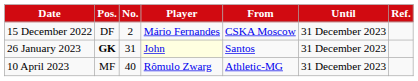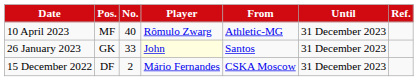rows swapped: (50, 31) <-> (38, 66)
(107, 48) bold -> (107, 48) normal
(130, 48) 31 -> (130, 48) 33
